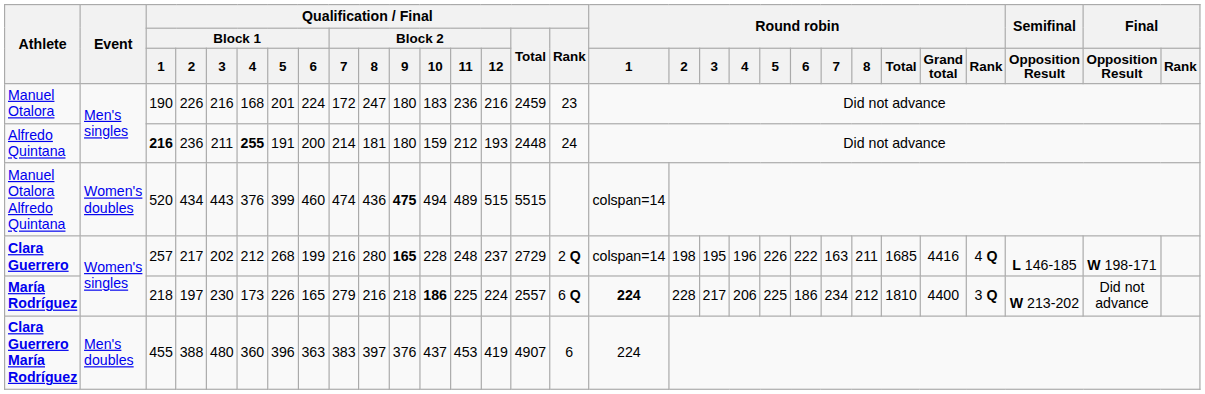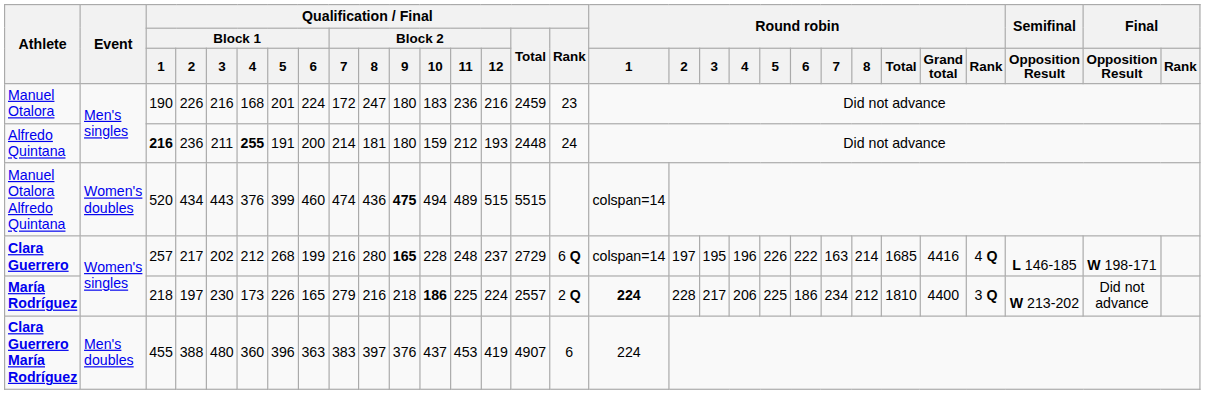(569, 256) 2 Q -> (569, 256) 6 Q
(684, 256) 198 -> (684, 256) 197
(867, 256) 211 -> (867, 256) 214
(569, 296) 6 Q -> (569, 296) 2 Q
